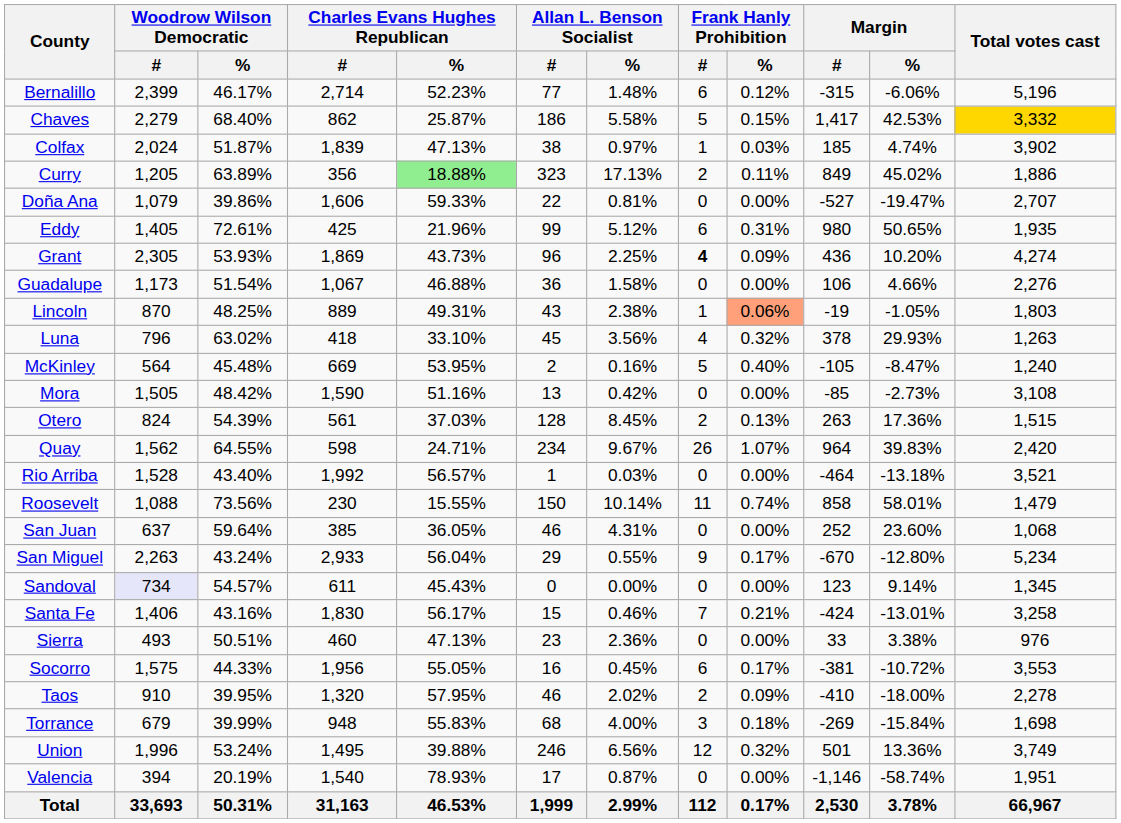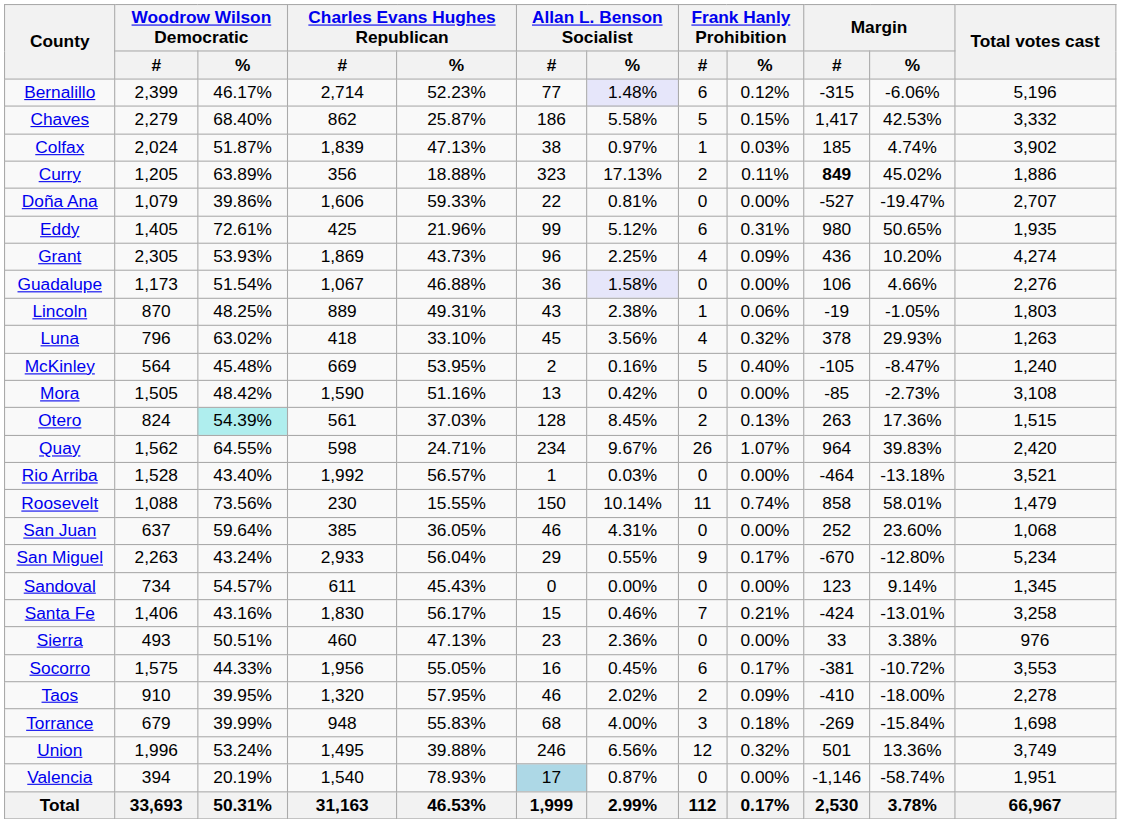(633, 92) no background -> (633, 92) lavender background
(1035, 119) gold background -> (1035, 119) no background
(457, 174) lightgreen background -> (457, 174) no background
(837, 174) normal -> (837, 174) bold
(702, 256) bold -> (702, 256) normal
(633, 284) no background -> (633, 284) lavender background
(765, 311) lightsalmon background -> (765, 311) no background
(243, 421) no background -> (243, 421) paleturquoise background
(156, 585) lavender background -> (156, 585) no background
(551, 777) no background -> (551, 777) lightblue background
